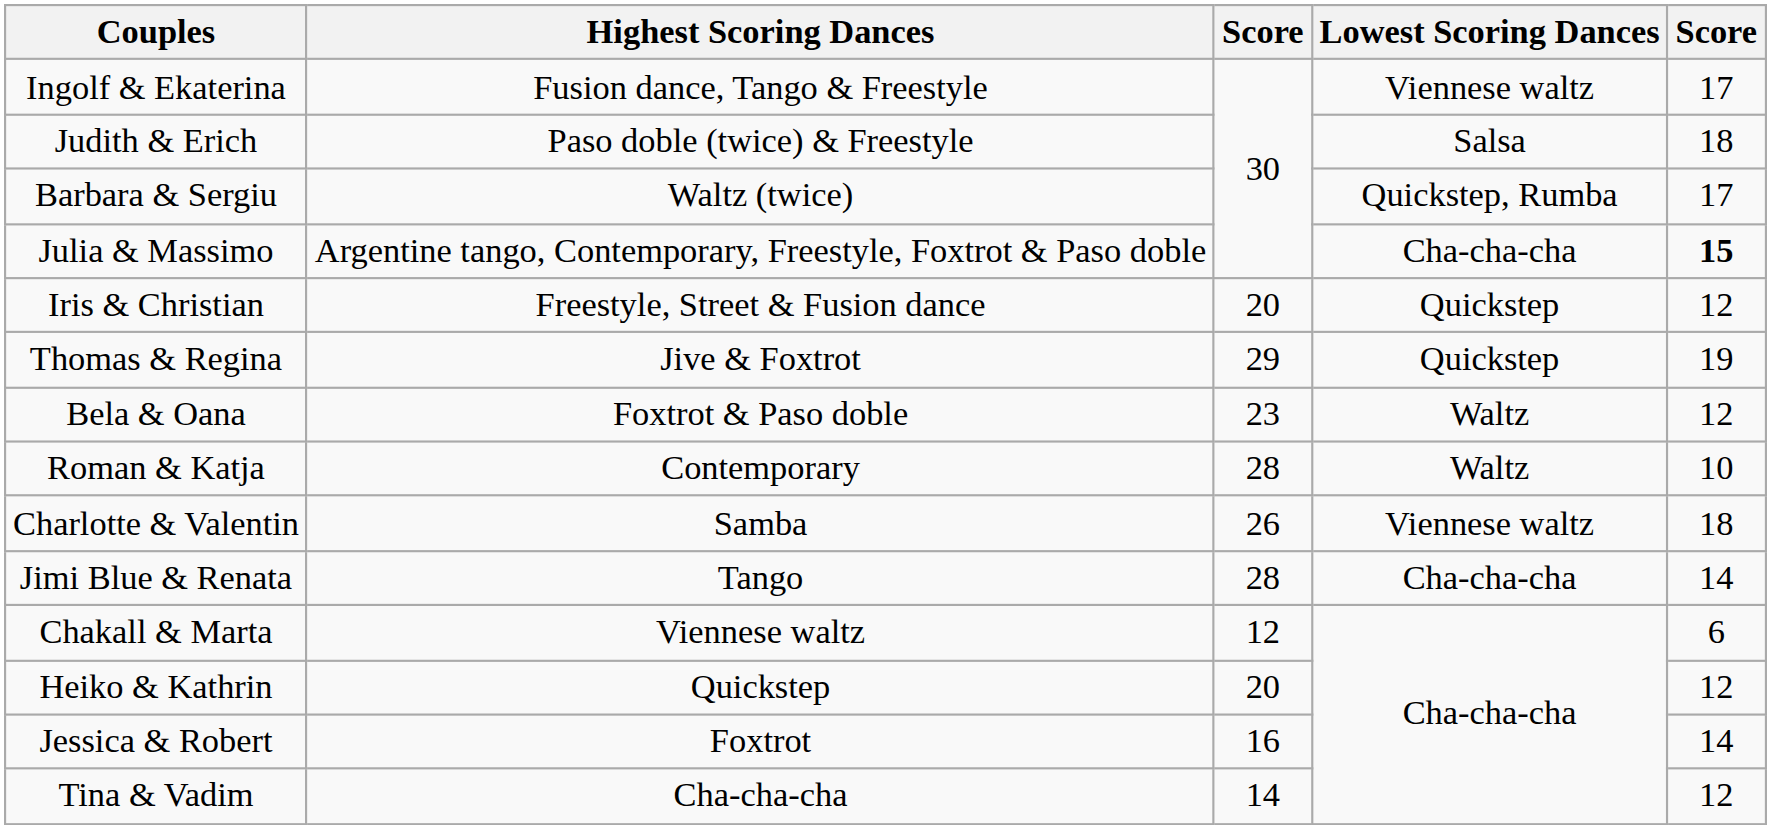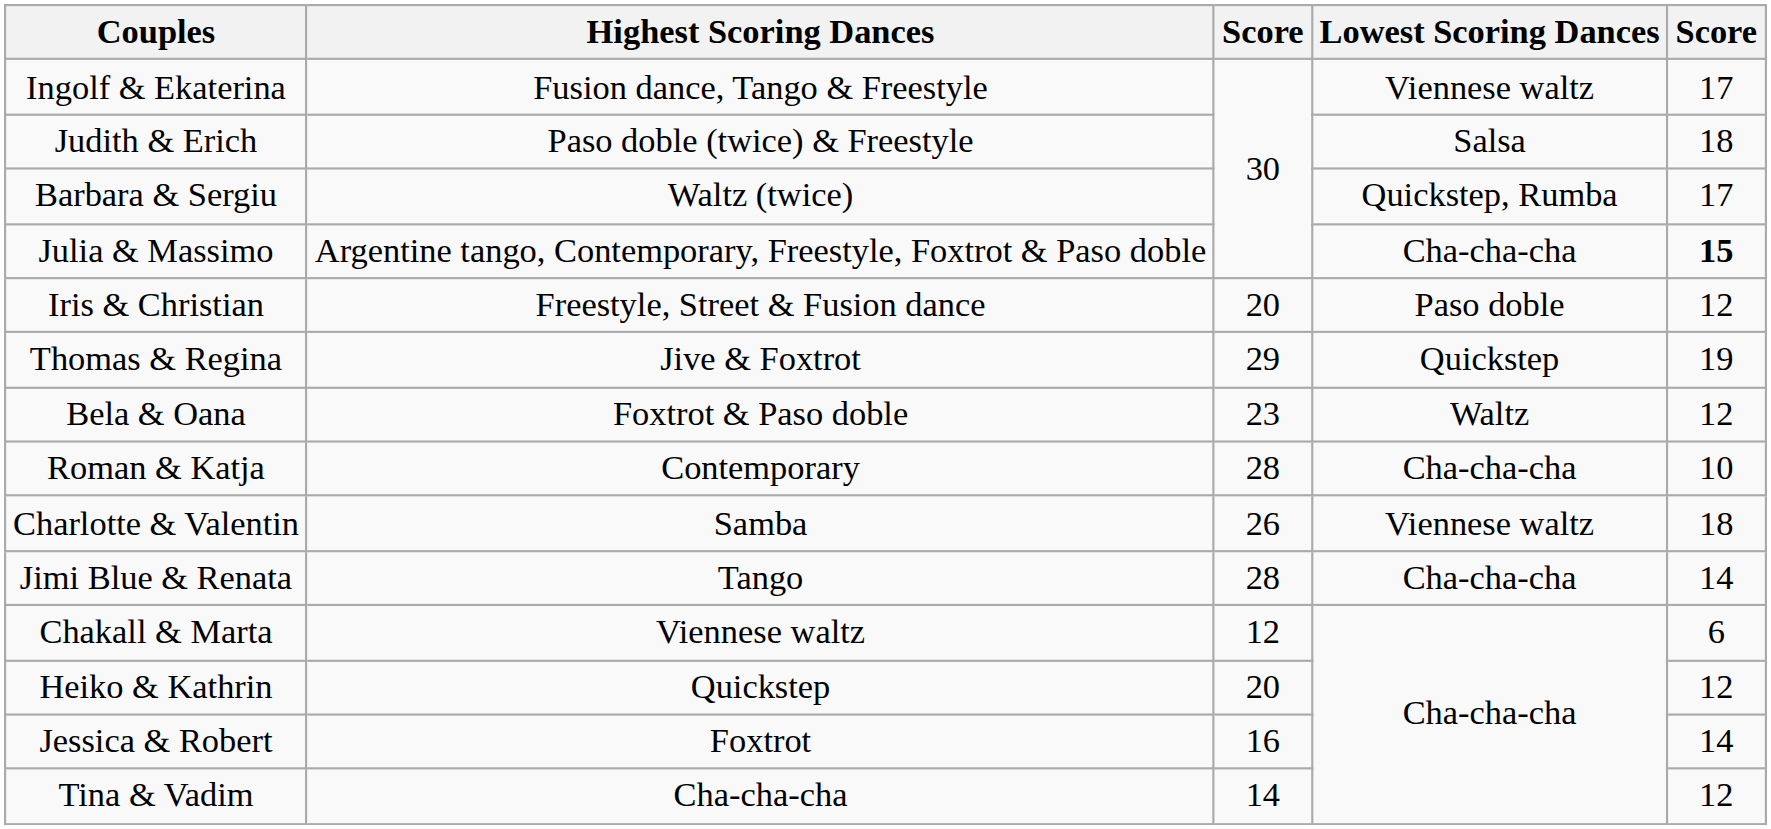(1490, 304) Quickstep -> (1490, 304) Paso doble
(1490, 468) Waltz -> (1490, 468) Cha-cha-cha
